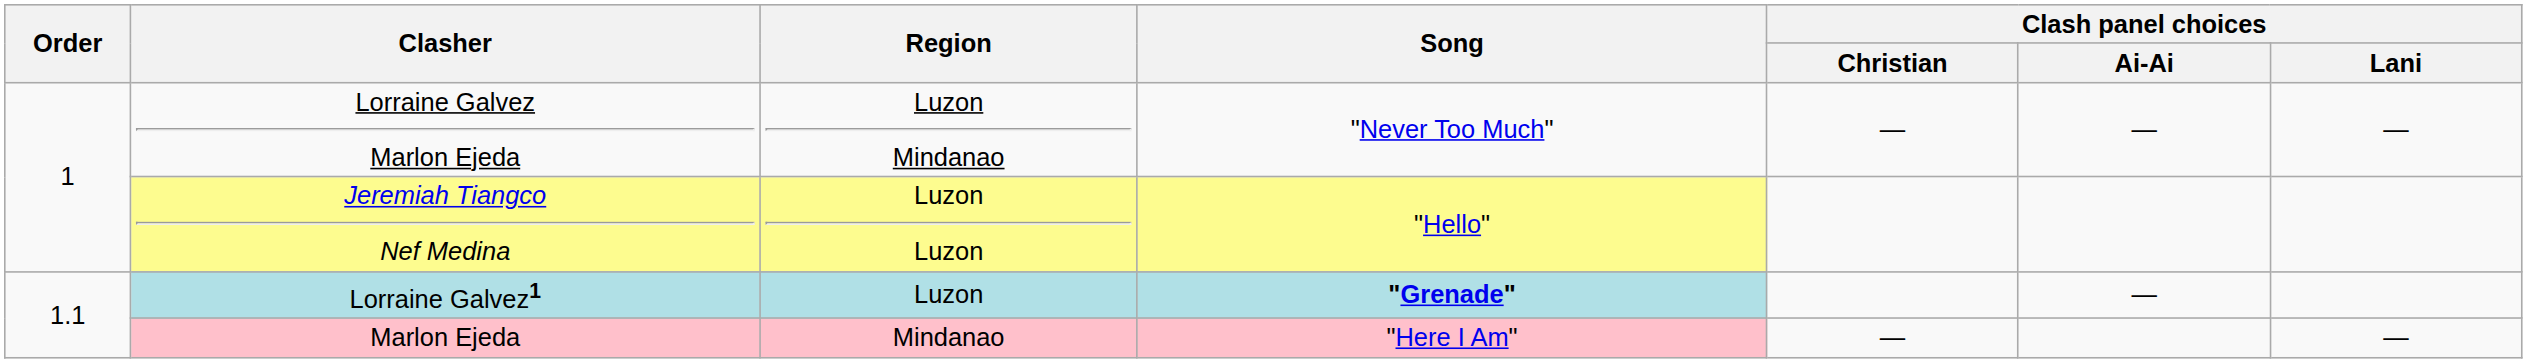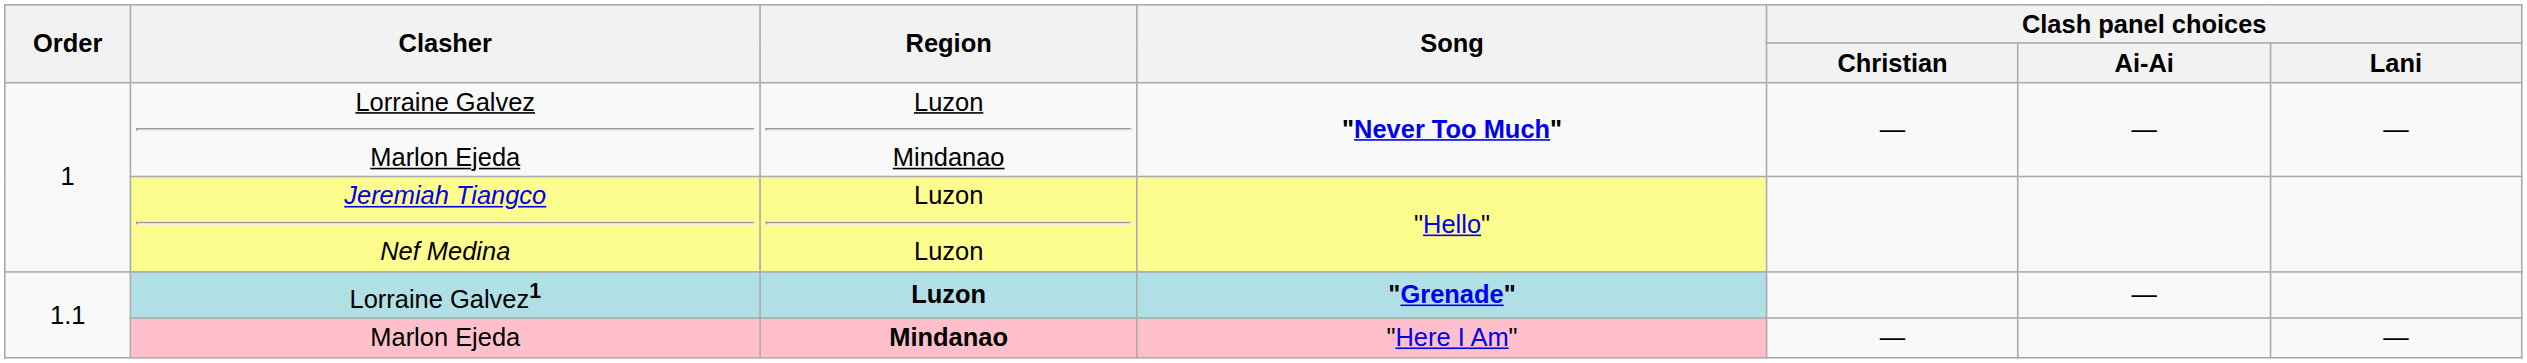(1452, 130) normal -> (1452, 130) bold
(949, 295) normal -> (949, 295) bold
(949, 338) normal -> (949, 338) bold
